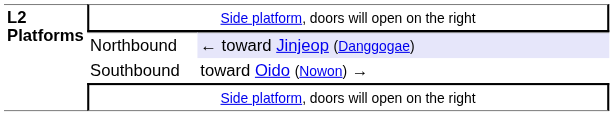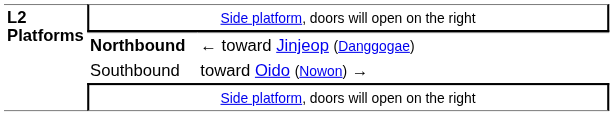(134, 45) normal -> (138, 45) bold
(307, 45) lavender background -> (307, 45) no background
